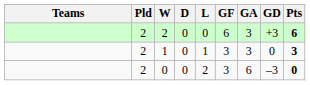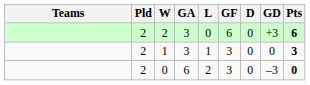columns swapped: (185, 13) <-> (249, 13)
